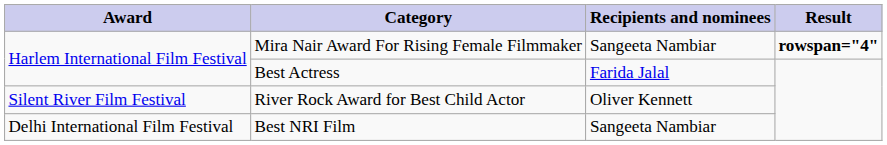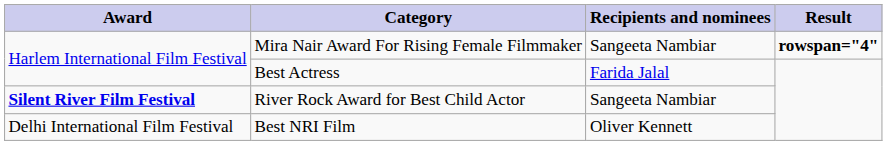(97, 99) normal -> (102, 99) bold
(641, 99) Oliver Kennett -> (653, 99) Sangeeta Nambiar
(653, 126) Sangeeta Nambiar -> (641, 126) Oliver Kennett
